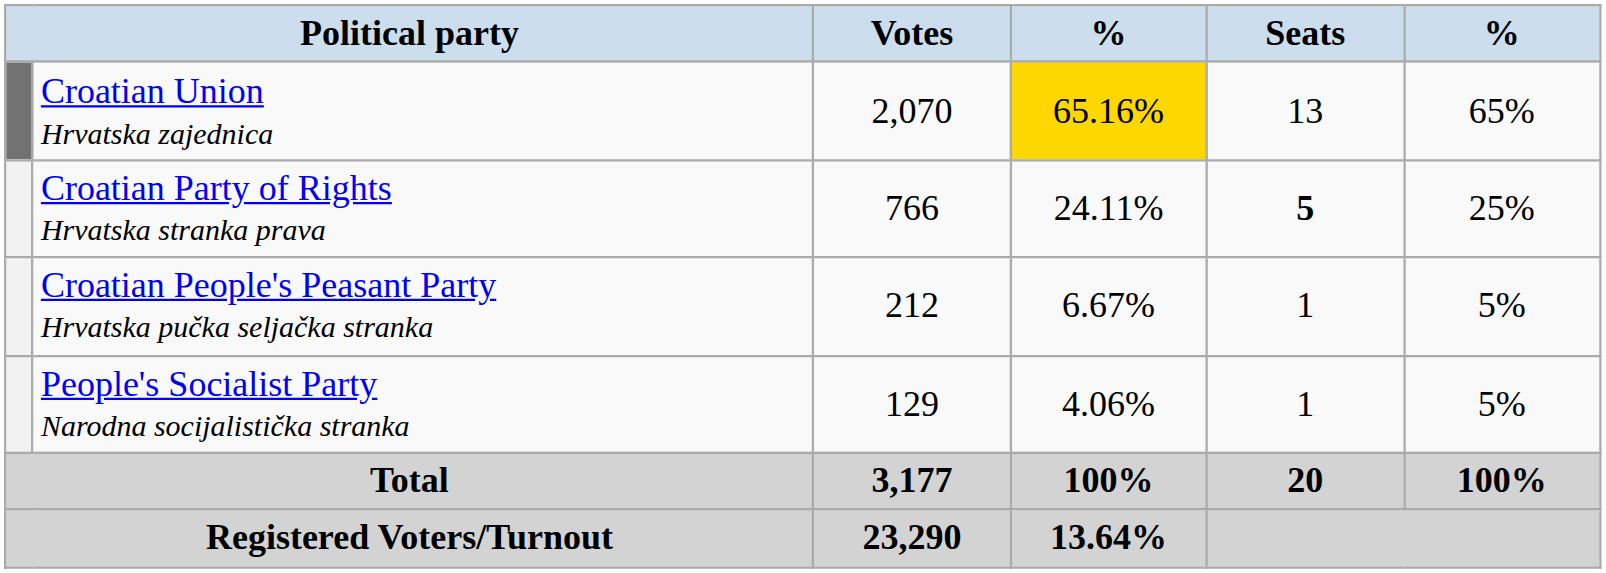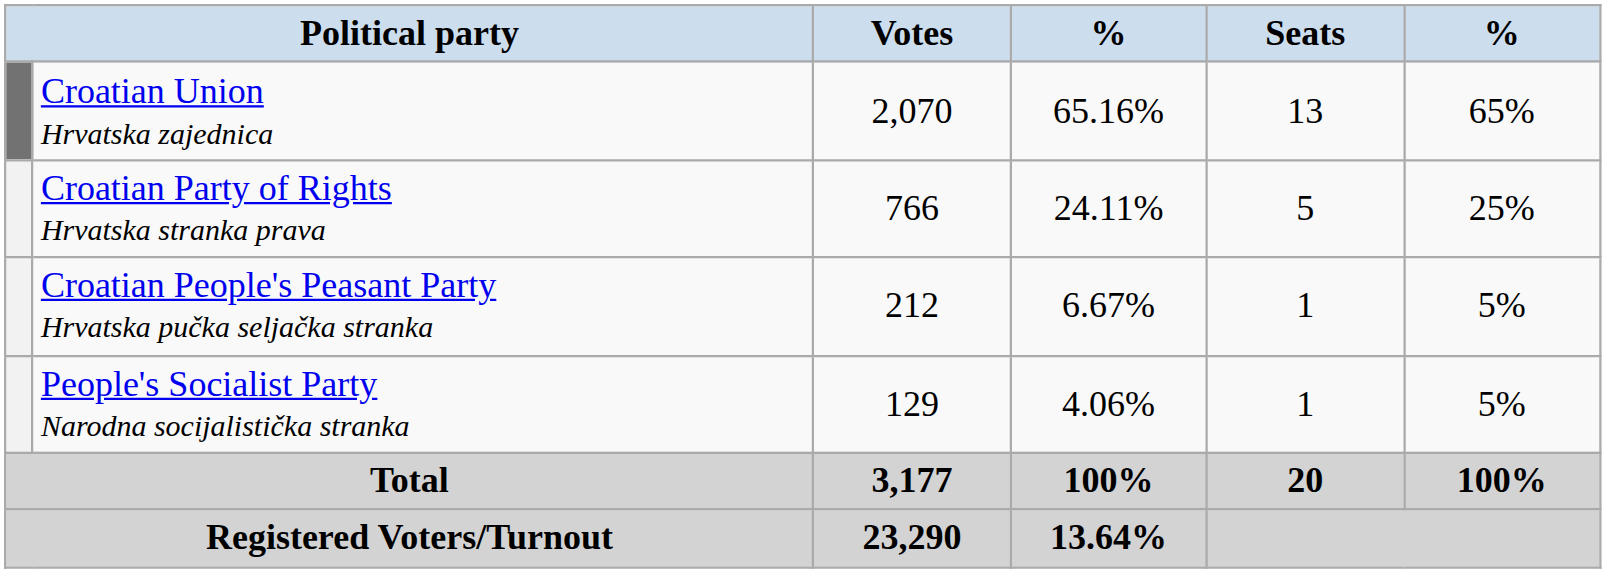(1109, 110) gold background -> (1109, 110) no background
(1305, 207) bold -> (1305, 207) normal
